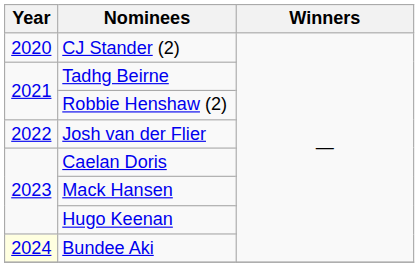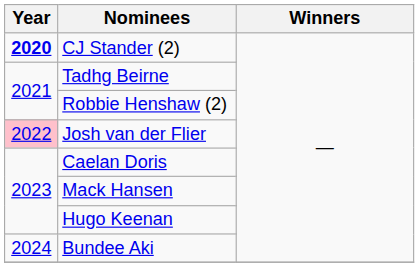(31, 47) normal -> (31, 47) bold
(31, 133) no background -> (31, 133) pink background
(31, 248) lightyellow background -> (31, 248) no background
